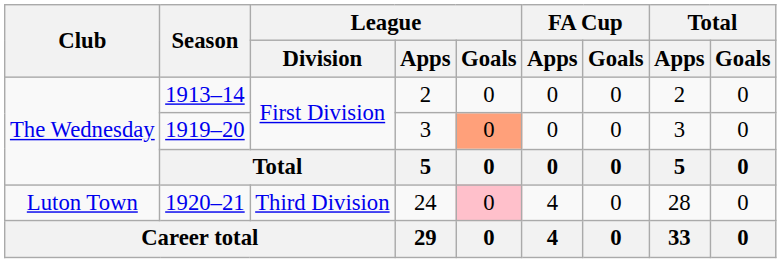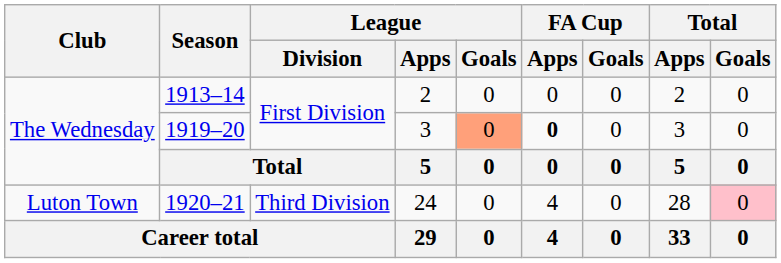(552, 130) normal -> (552, 130) bold
(489, 202) pink background -> (489, 202) no background
(743, 202) no background -> (743, 202) pink background
